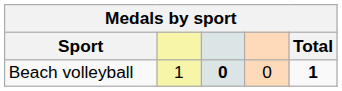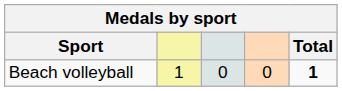(223, 73) bold -> (223, 73) normal
